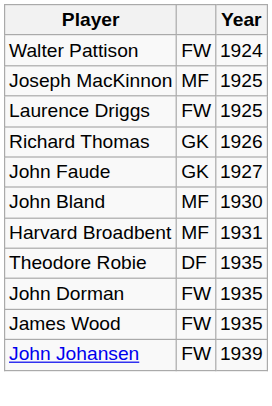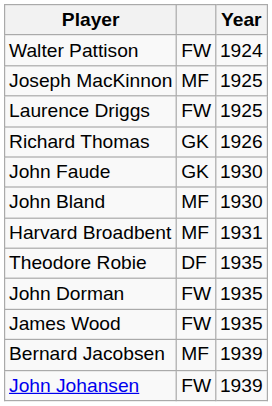(241, 171) 1927 -> (241, 171) 1930
+ row: (87, 354)
